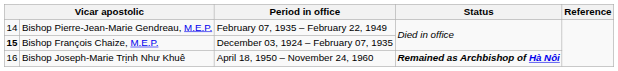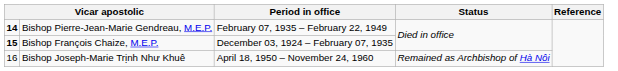(12, 27) normal -> (12, 27) bold
(479, 58) bold -> (474, 58) normal
